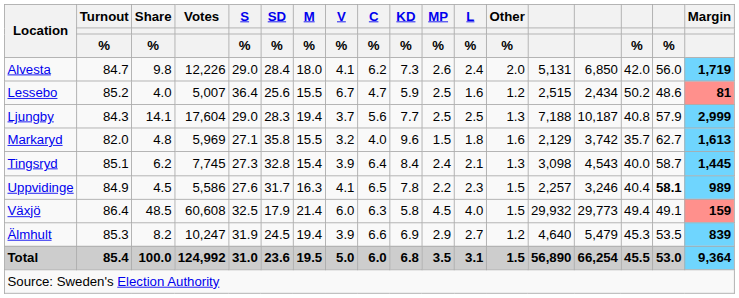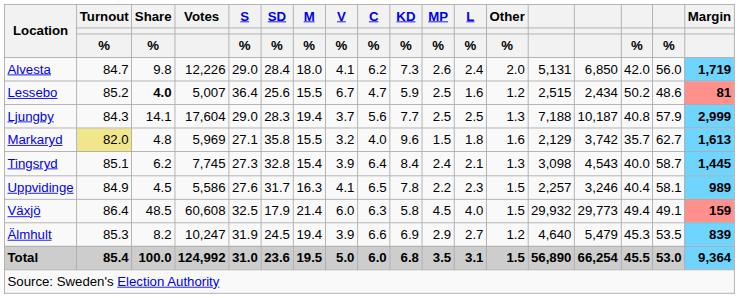(162, 93) normal -> (162, 93) bold
(116, 140) no background -> (116, 140) khaki background
(669, 187) bold -> (669, 187) normal
